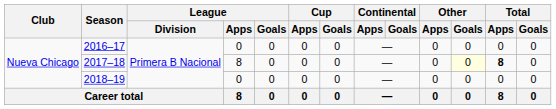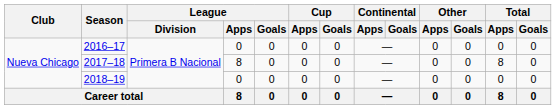(468, 63) lightyellow background -> (468, 63) no background
(501, 63) bold -> (501, 63) normal
